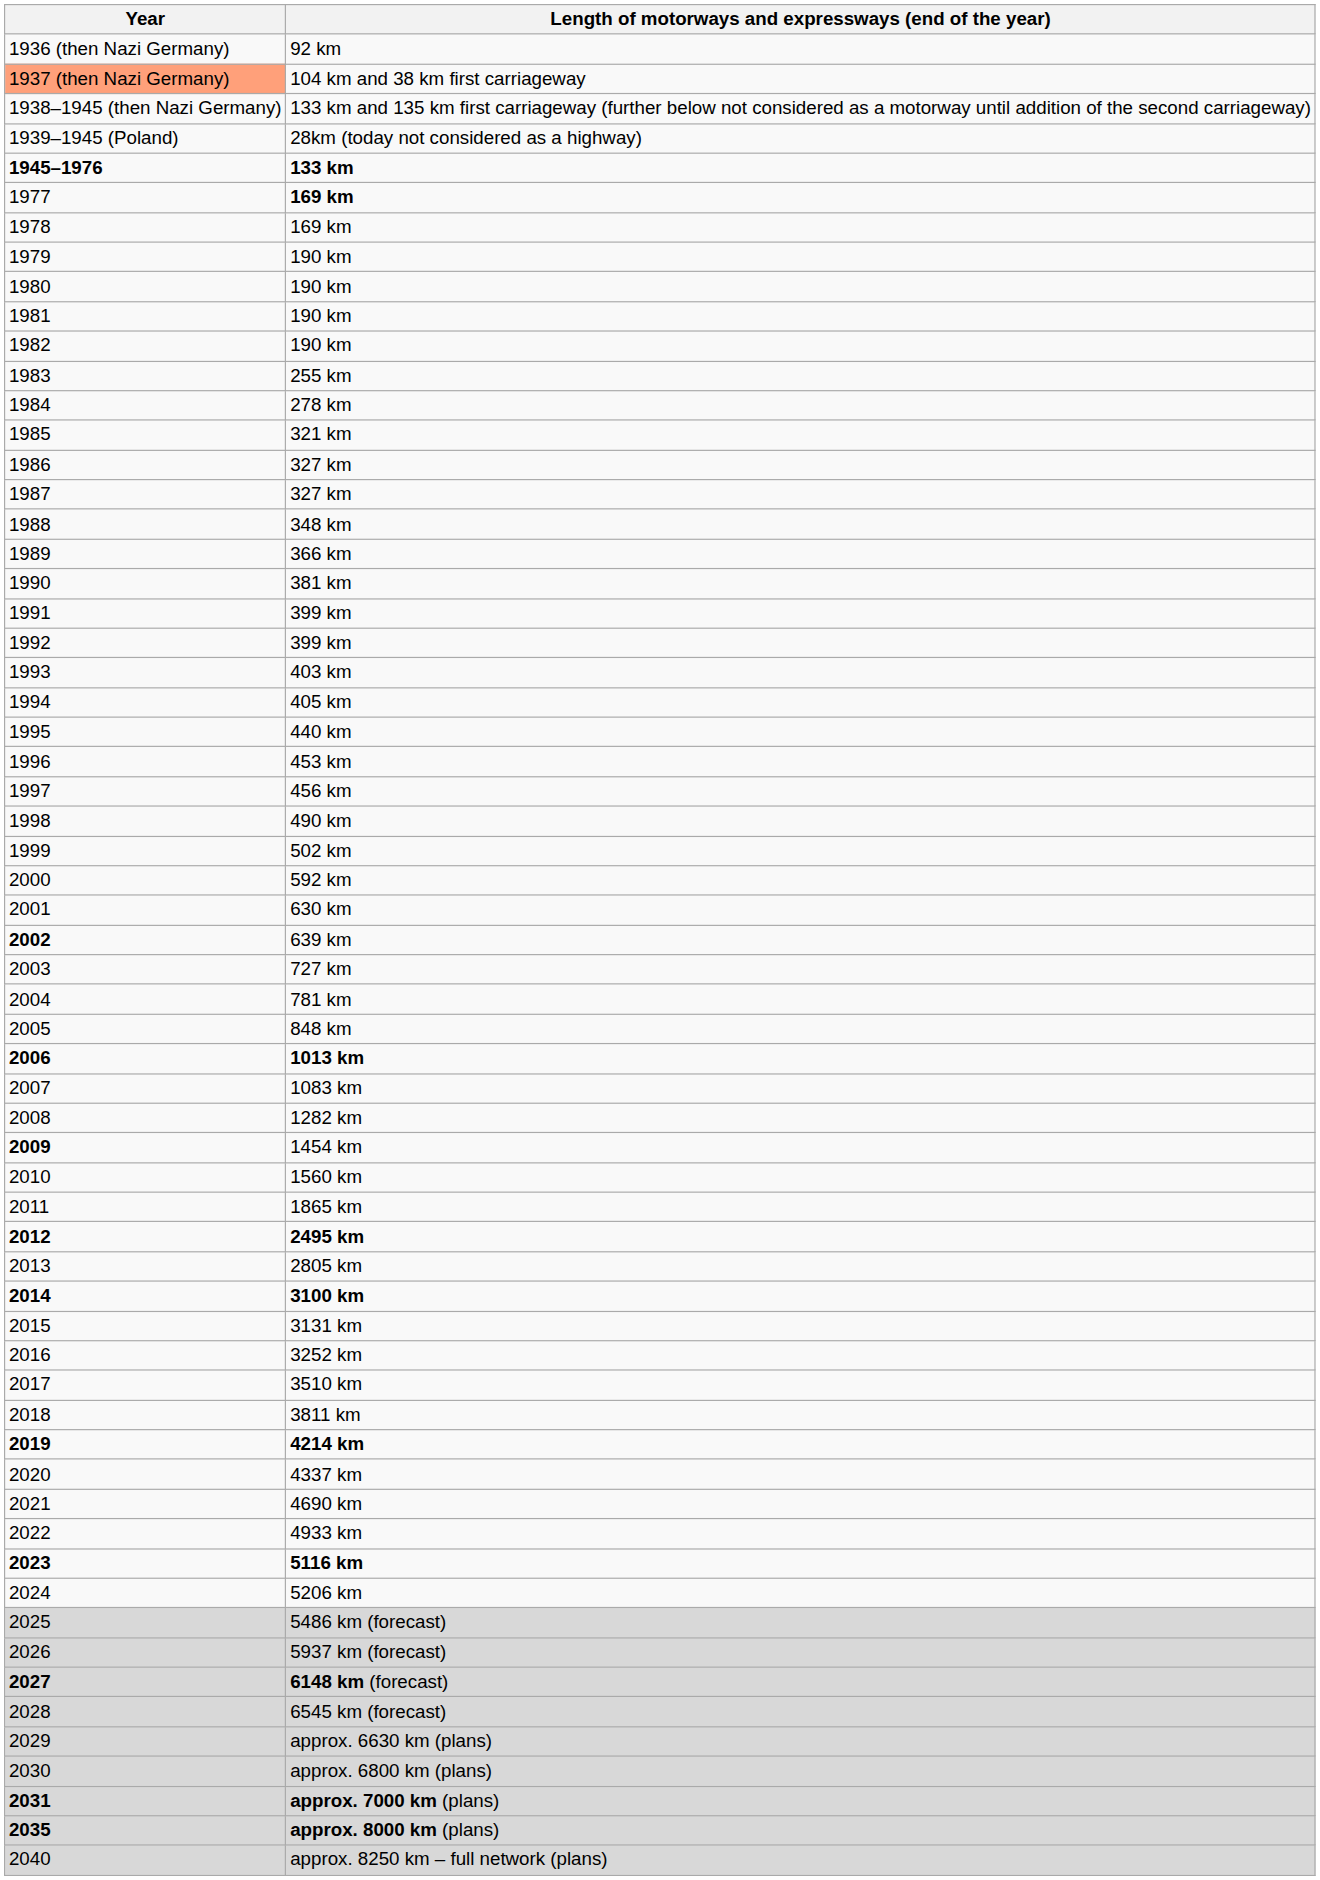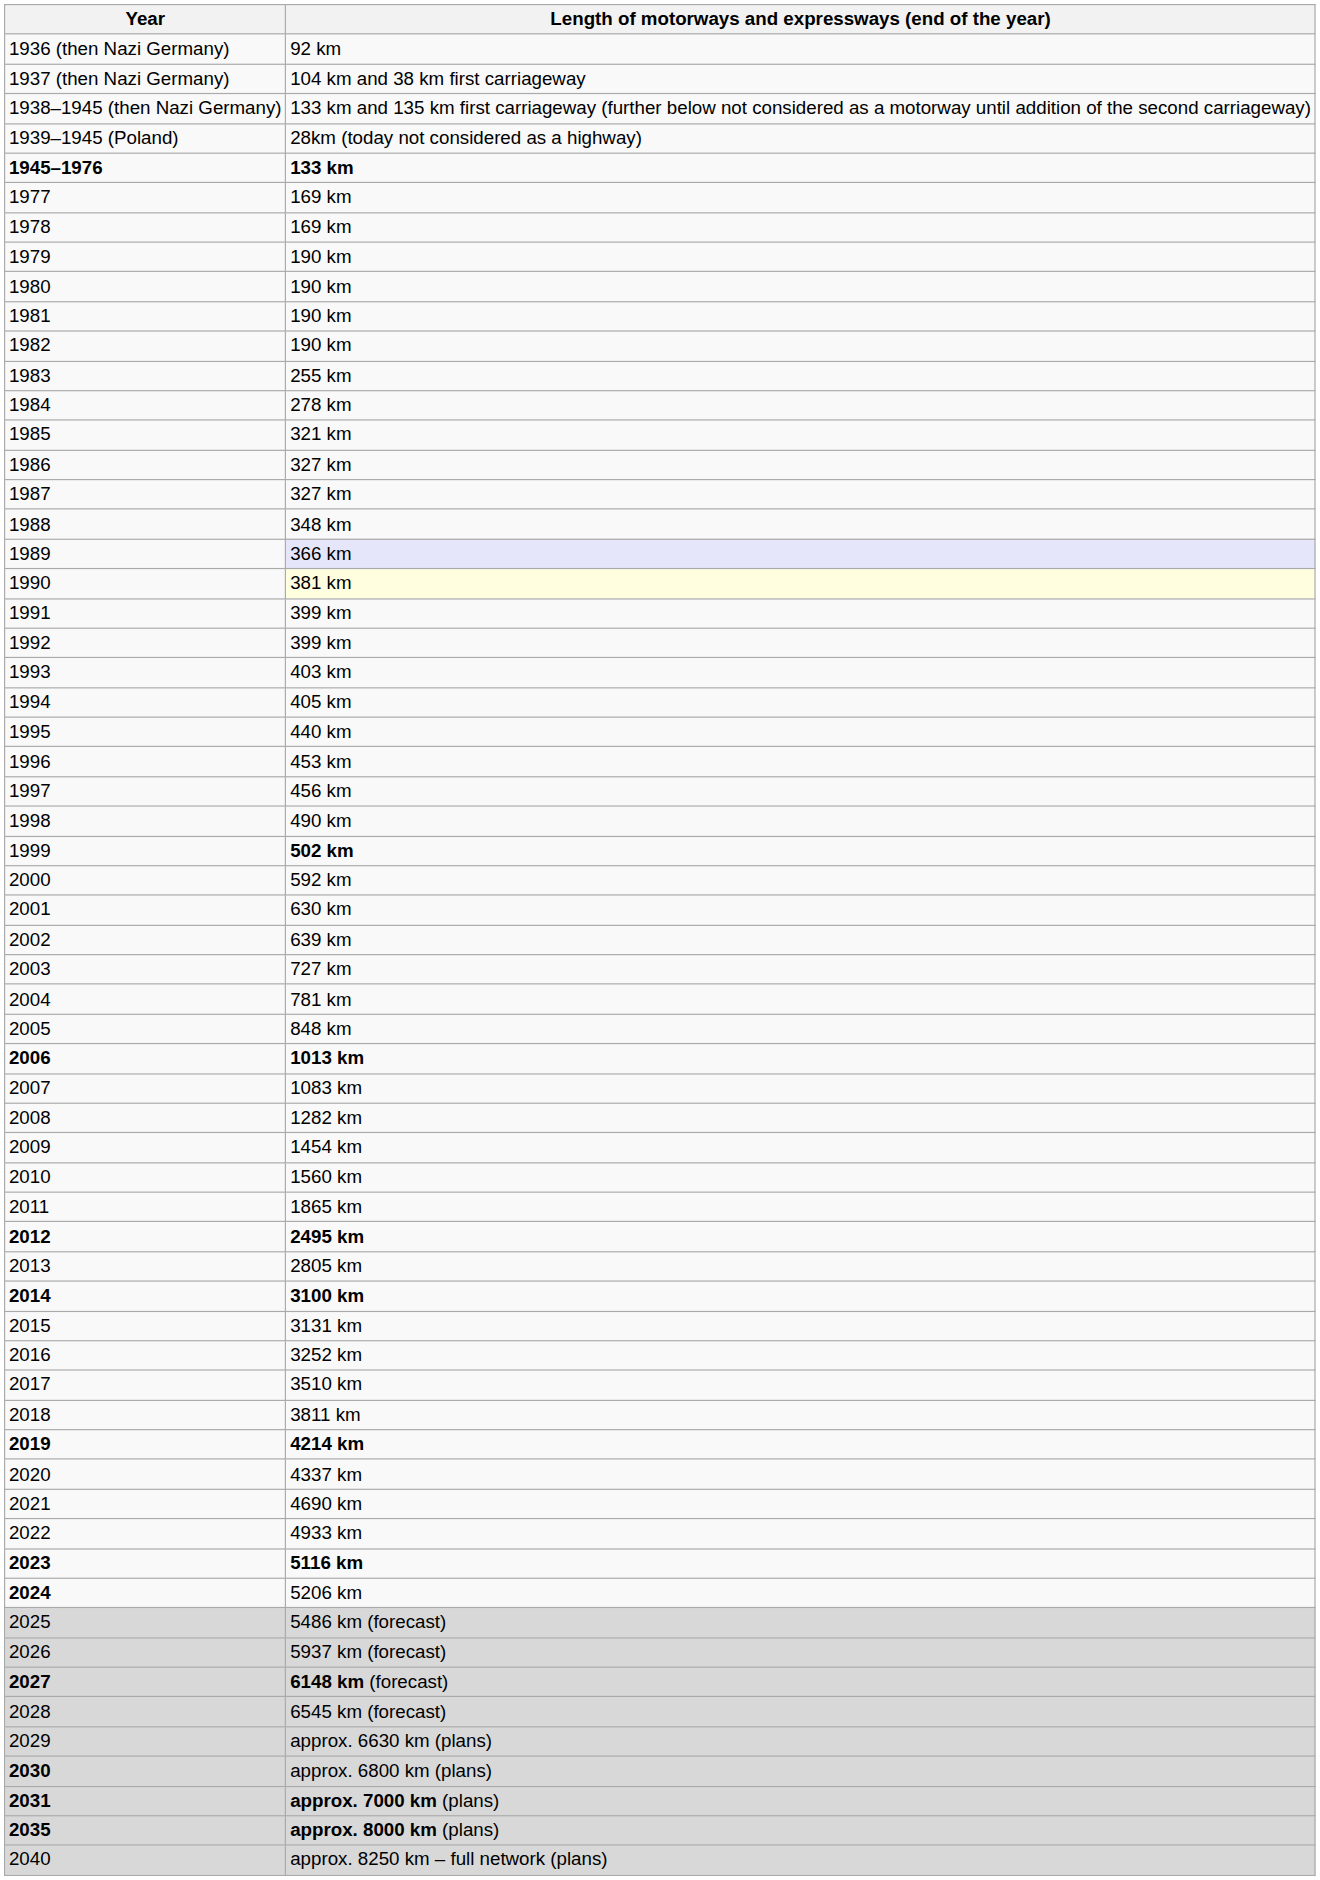(119, 78) lightsalmon background -> (119, 78) no background
(322, 197) bold -> (321, 197) normal
(321, 553) no background -> (321, 553) lavender background
(321, 583) no background -> (321, 583) lightyellow background
(321, 850) normal -> (322, 850) bold
(30, 939) bold -> (30, 939) normal
(30, 1147) bold -> (30, 1147) normal
(30, 1592) normal -> (30, 1592) bold
(30, 1770) normal -> (30, 1770) bold
